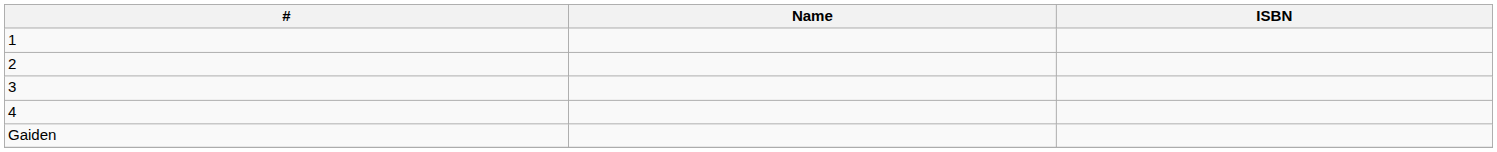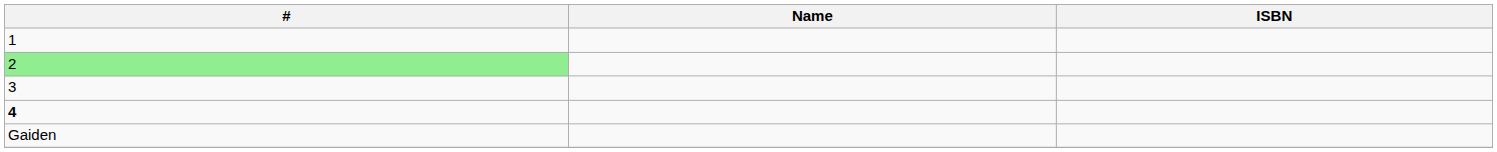(12, 64) no background -> (12, 64) lightgreen background
(12, 111) normal -> (12, 111) bold
